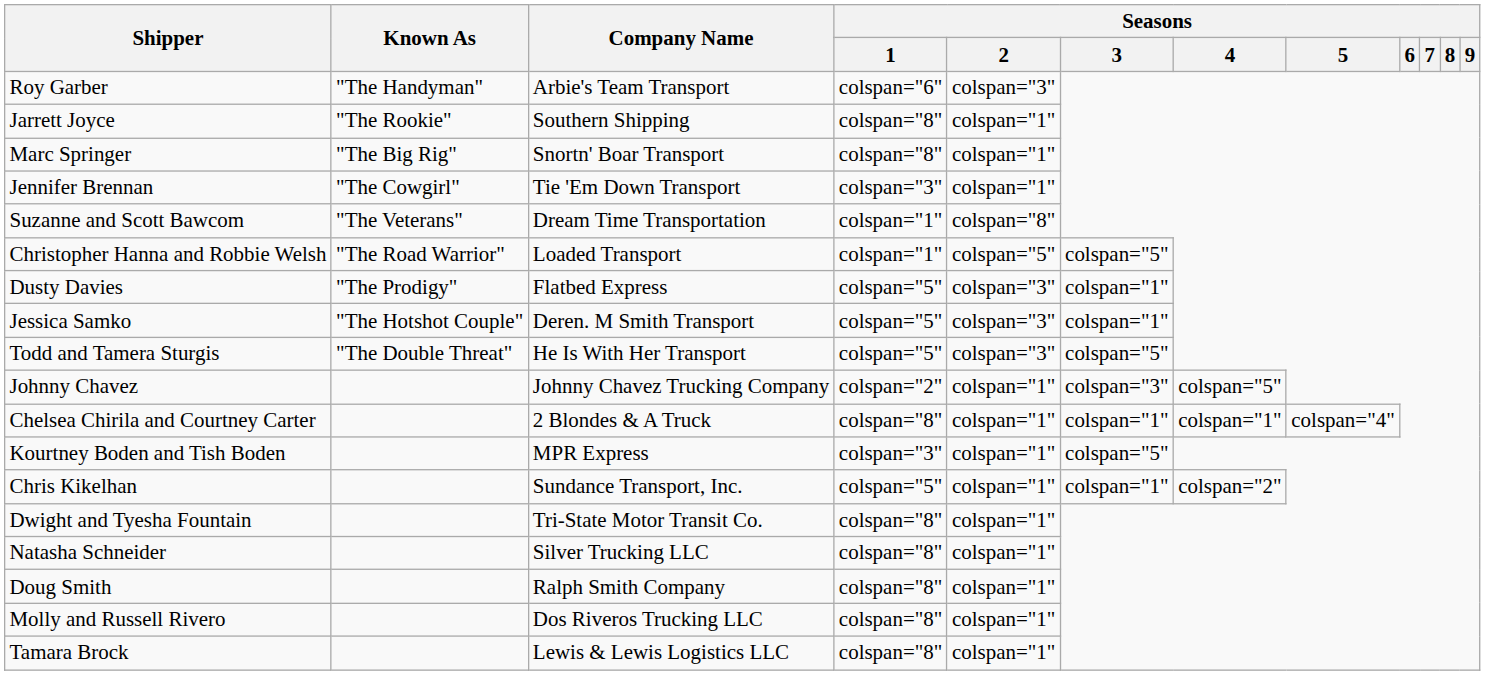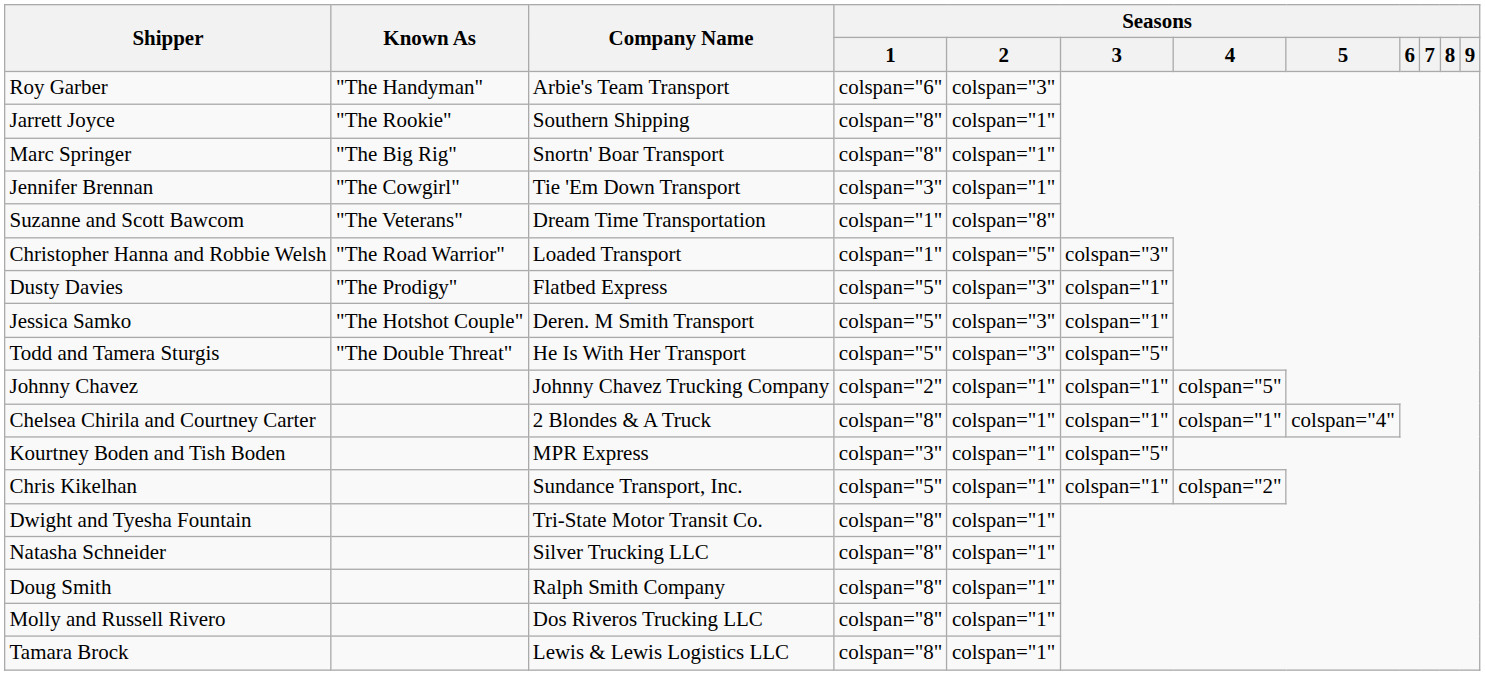(1117, 253) colspan="5" -> (1117, 253) colspan="3"
(1117, 386) colspan="3" -> (1117, 386) colspan="1"
